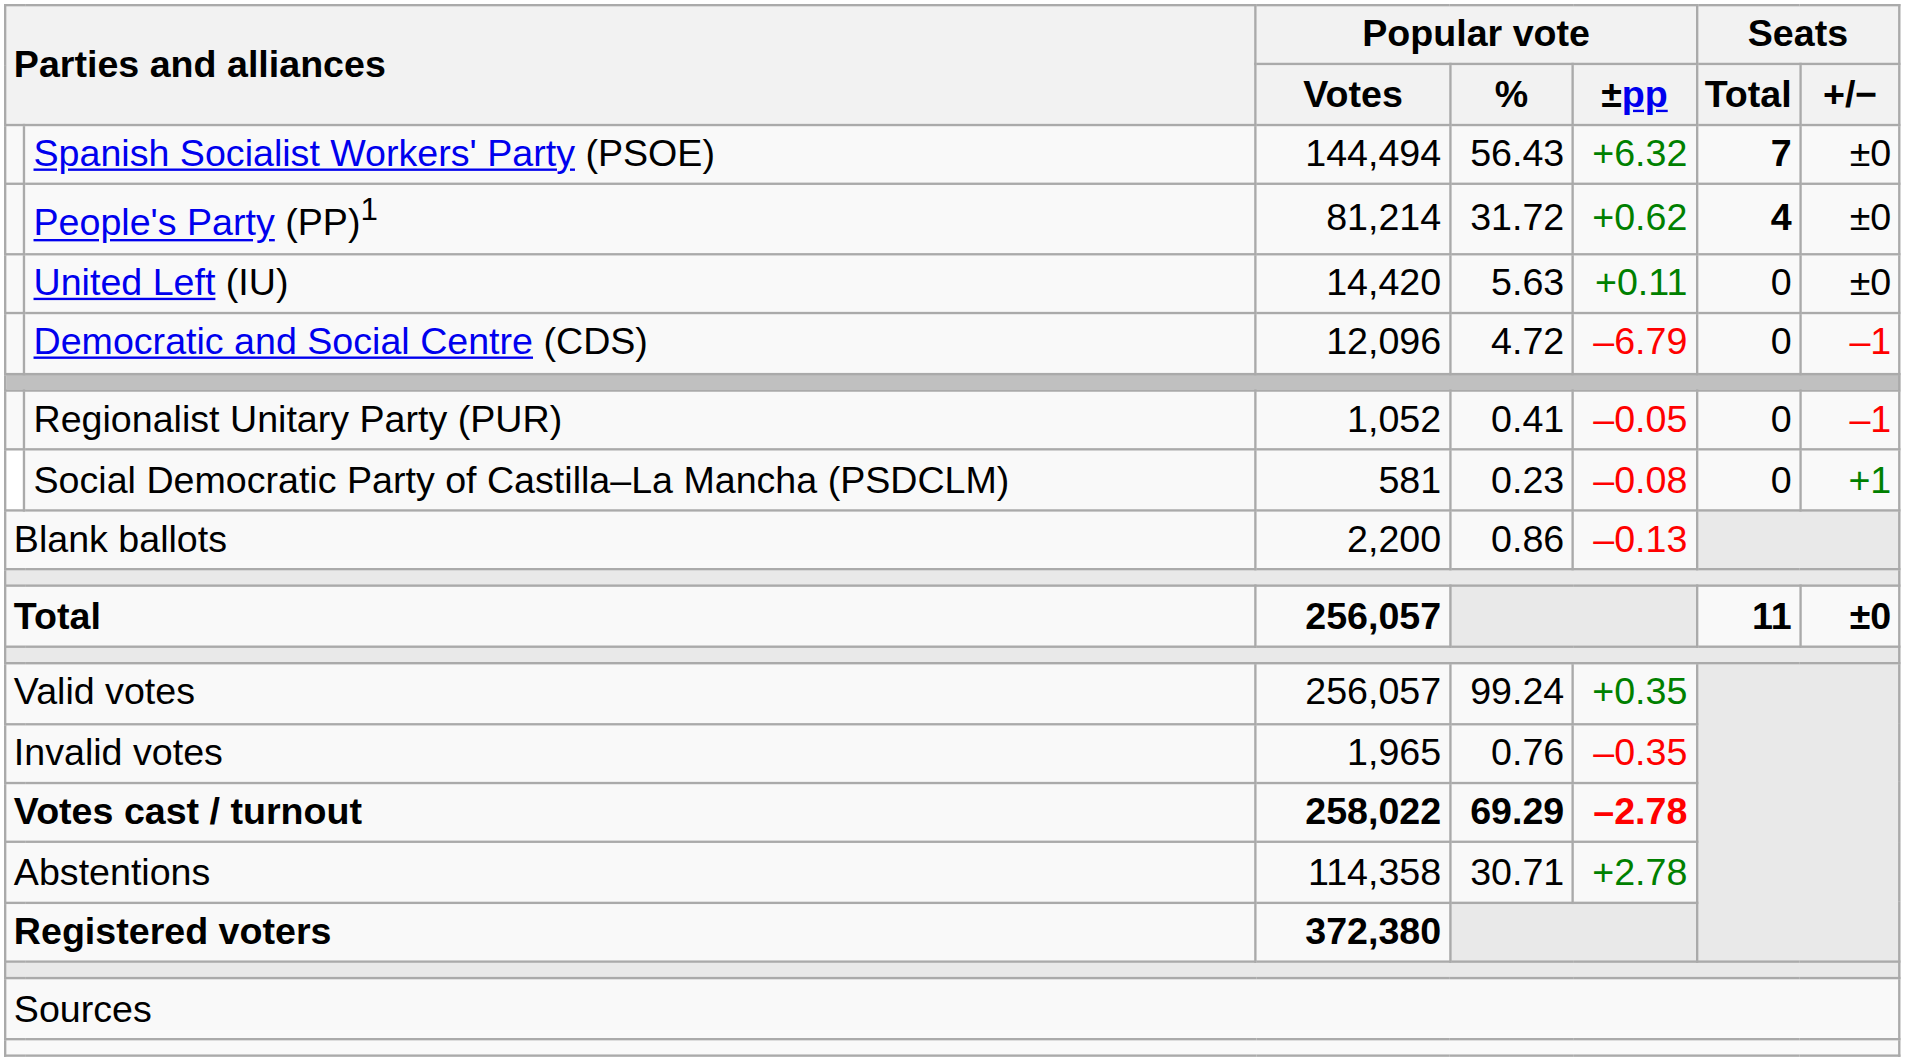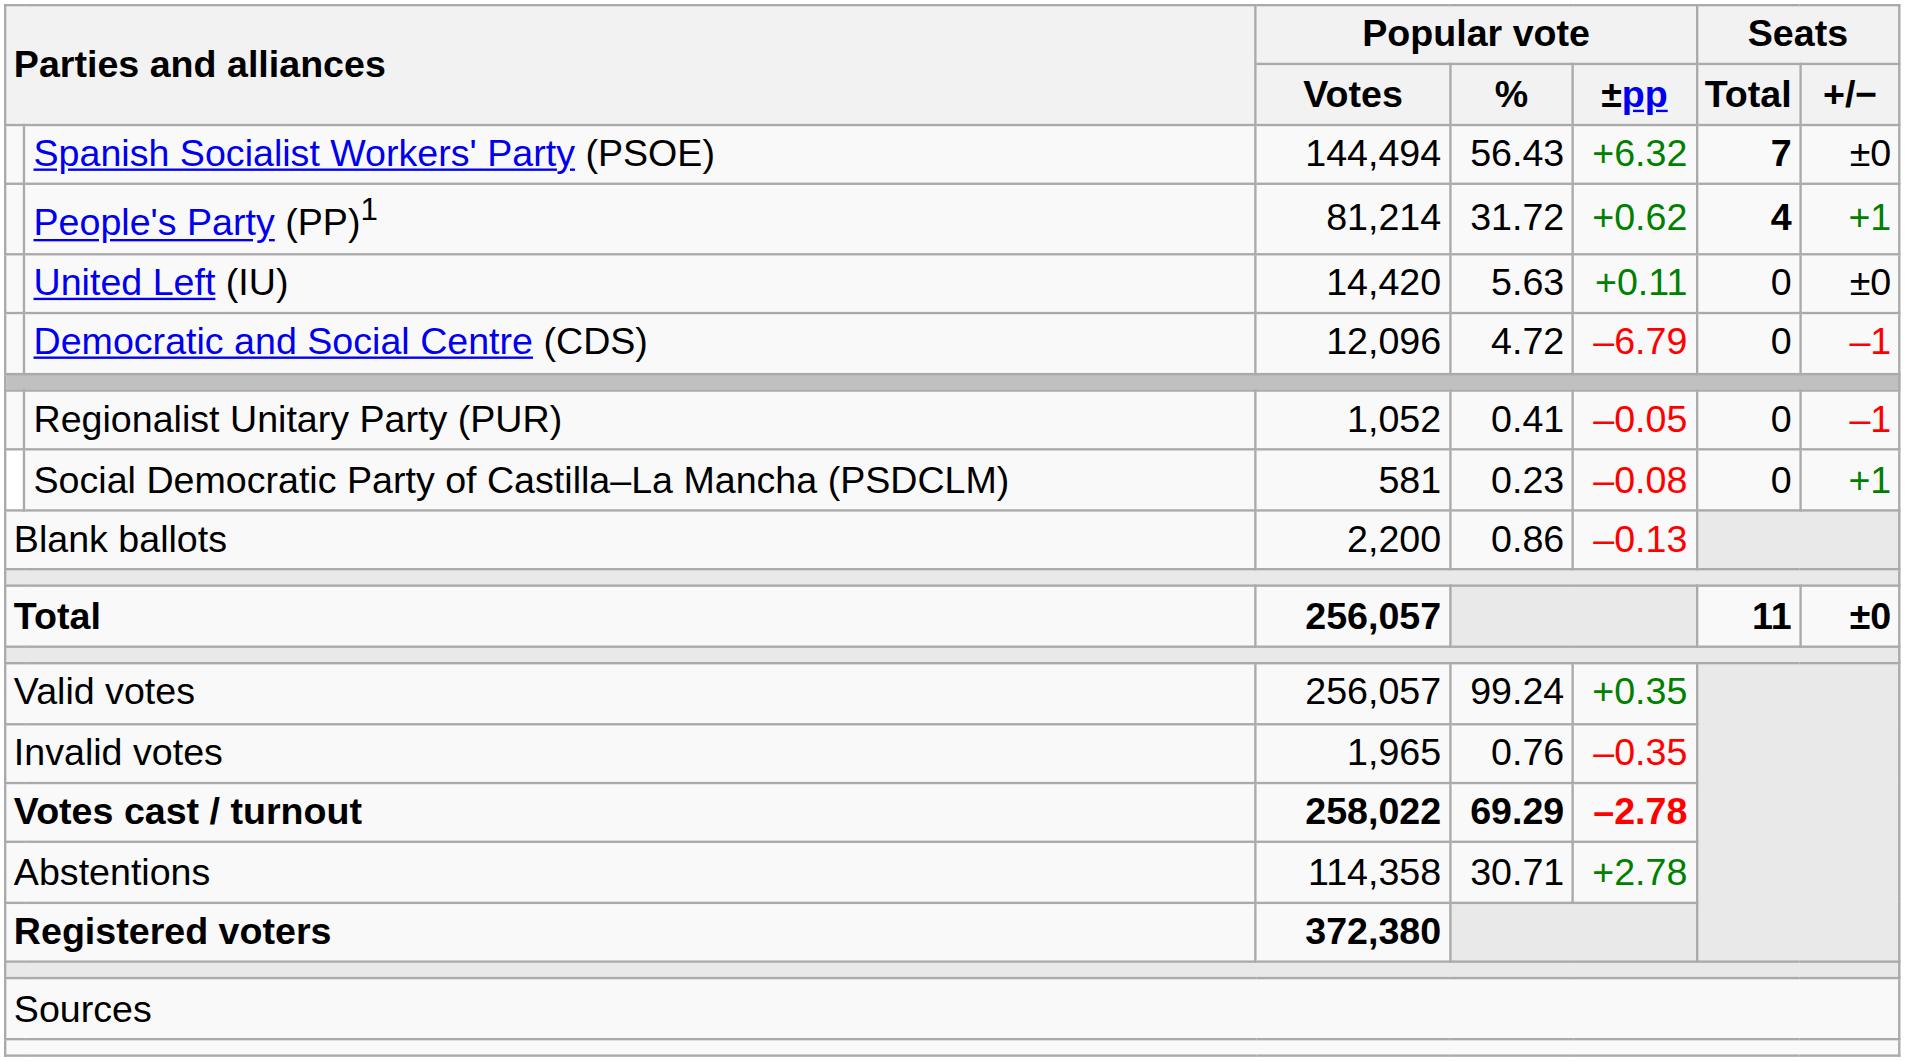(1870, 218) ±0 -> (1870, 218) +1
